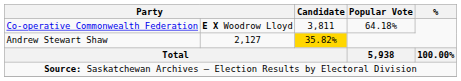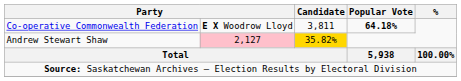(381, 26) normal -> (381, 26) bold
(247, 40) no background -> (247, 40) pink background
